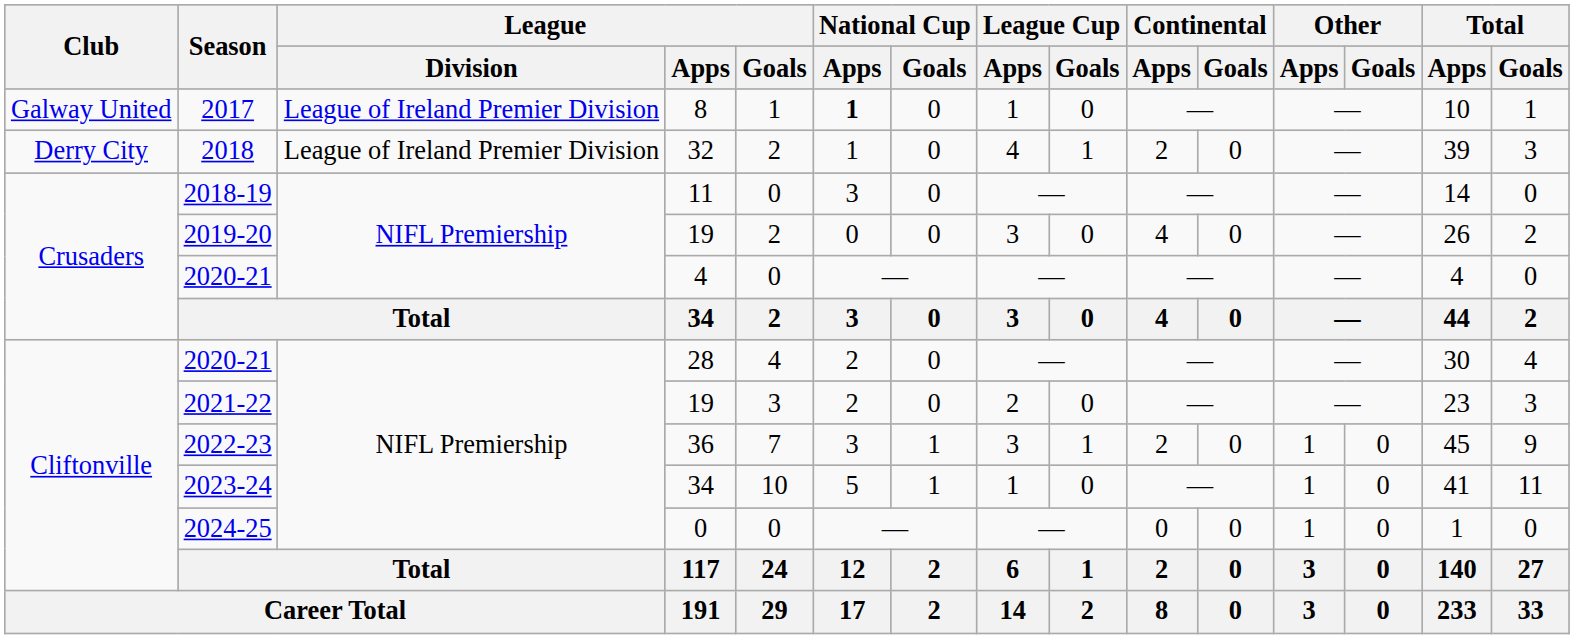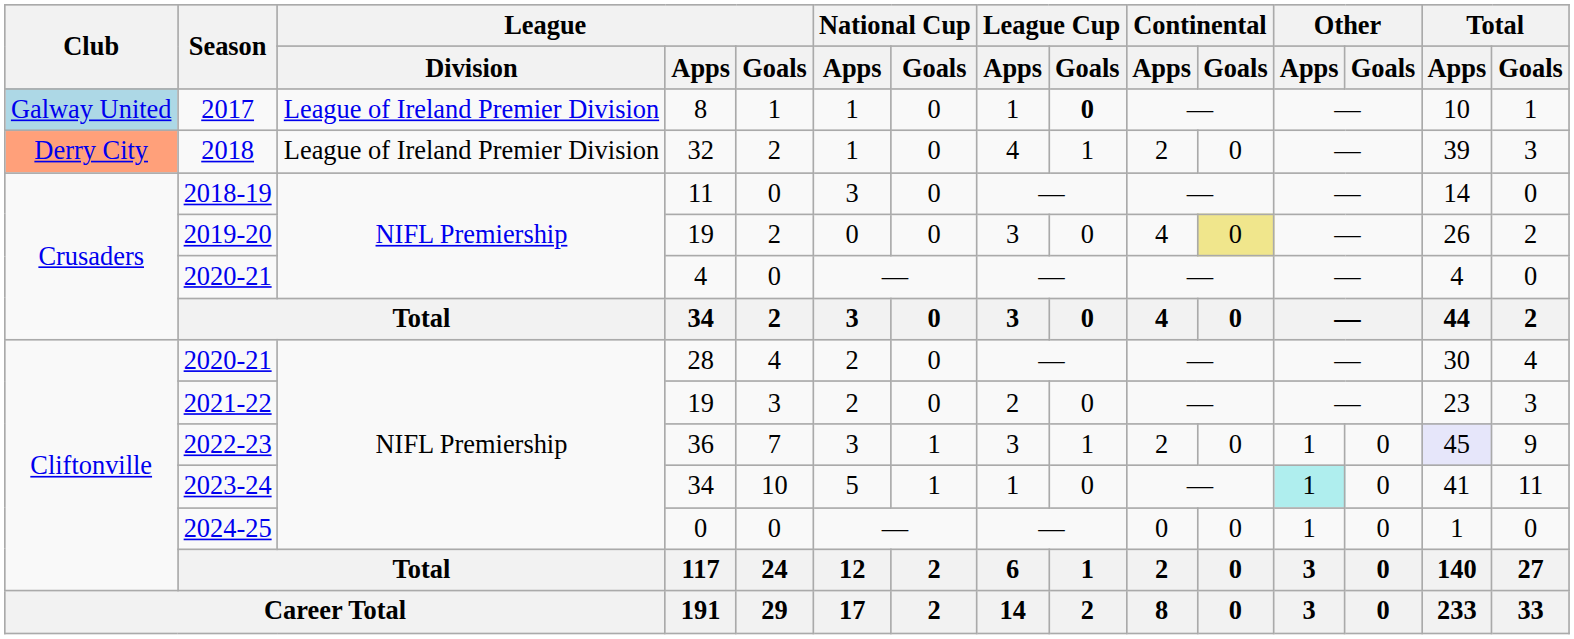(91, 109) no background -> (91, 109) lightblue background
(852, 109) bold -> (852, 109) normal
(1087, 109) normal -> (1087, 109) bold
(91, 151) no background -> (91, 151) lightsalmon background
(1235, 234) no background -> (1235, 234) khaki background
(1457, 444) no background -> (1457, 444) lavender background
(1309, 485) no background -> (1309, 485) paleturquoise background
